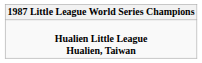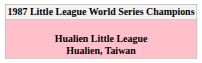(101, 44) no background -> (101, 44) pink background
